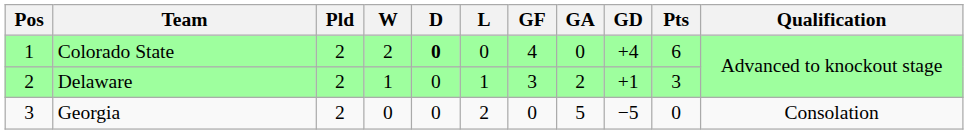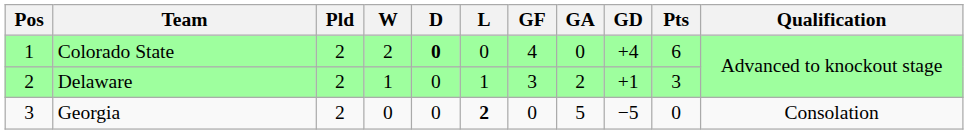(484, 112) normal -> (484, 112) bold
